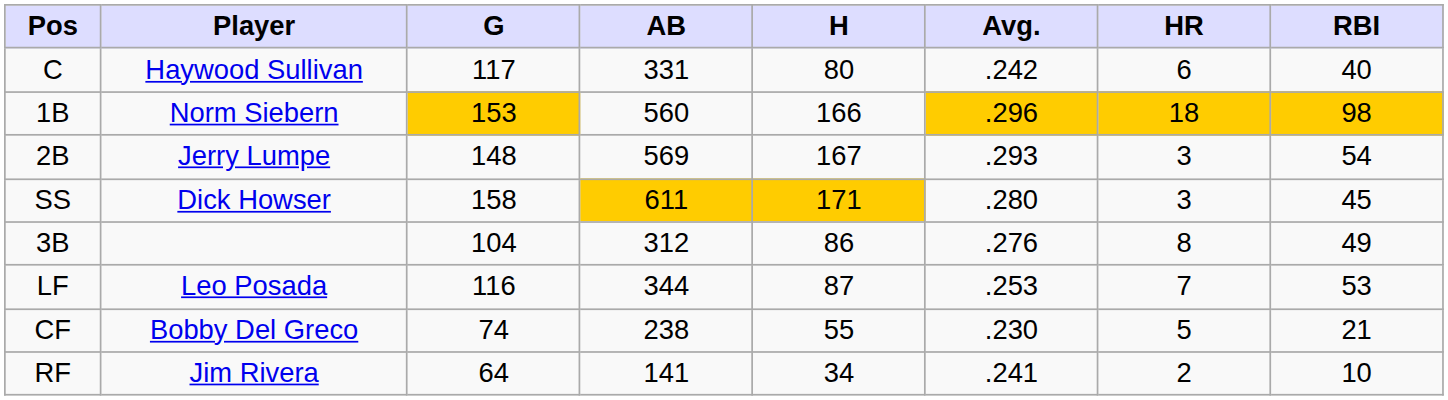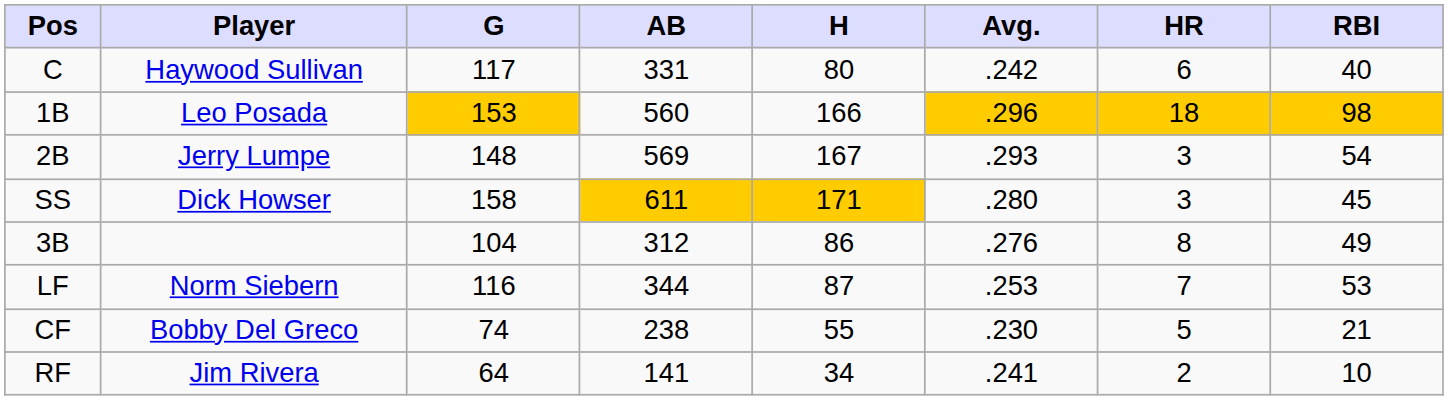(254, 112) Norm Siebern -> (254, 112) Leo Posada
(254, 286) Leo Posada -> (254, 286) Norm Siebern
